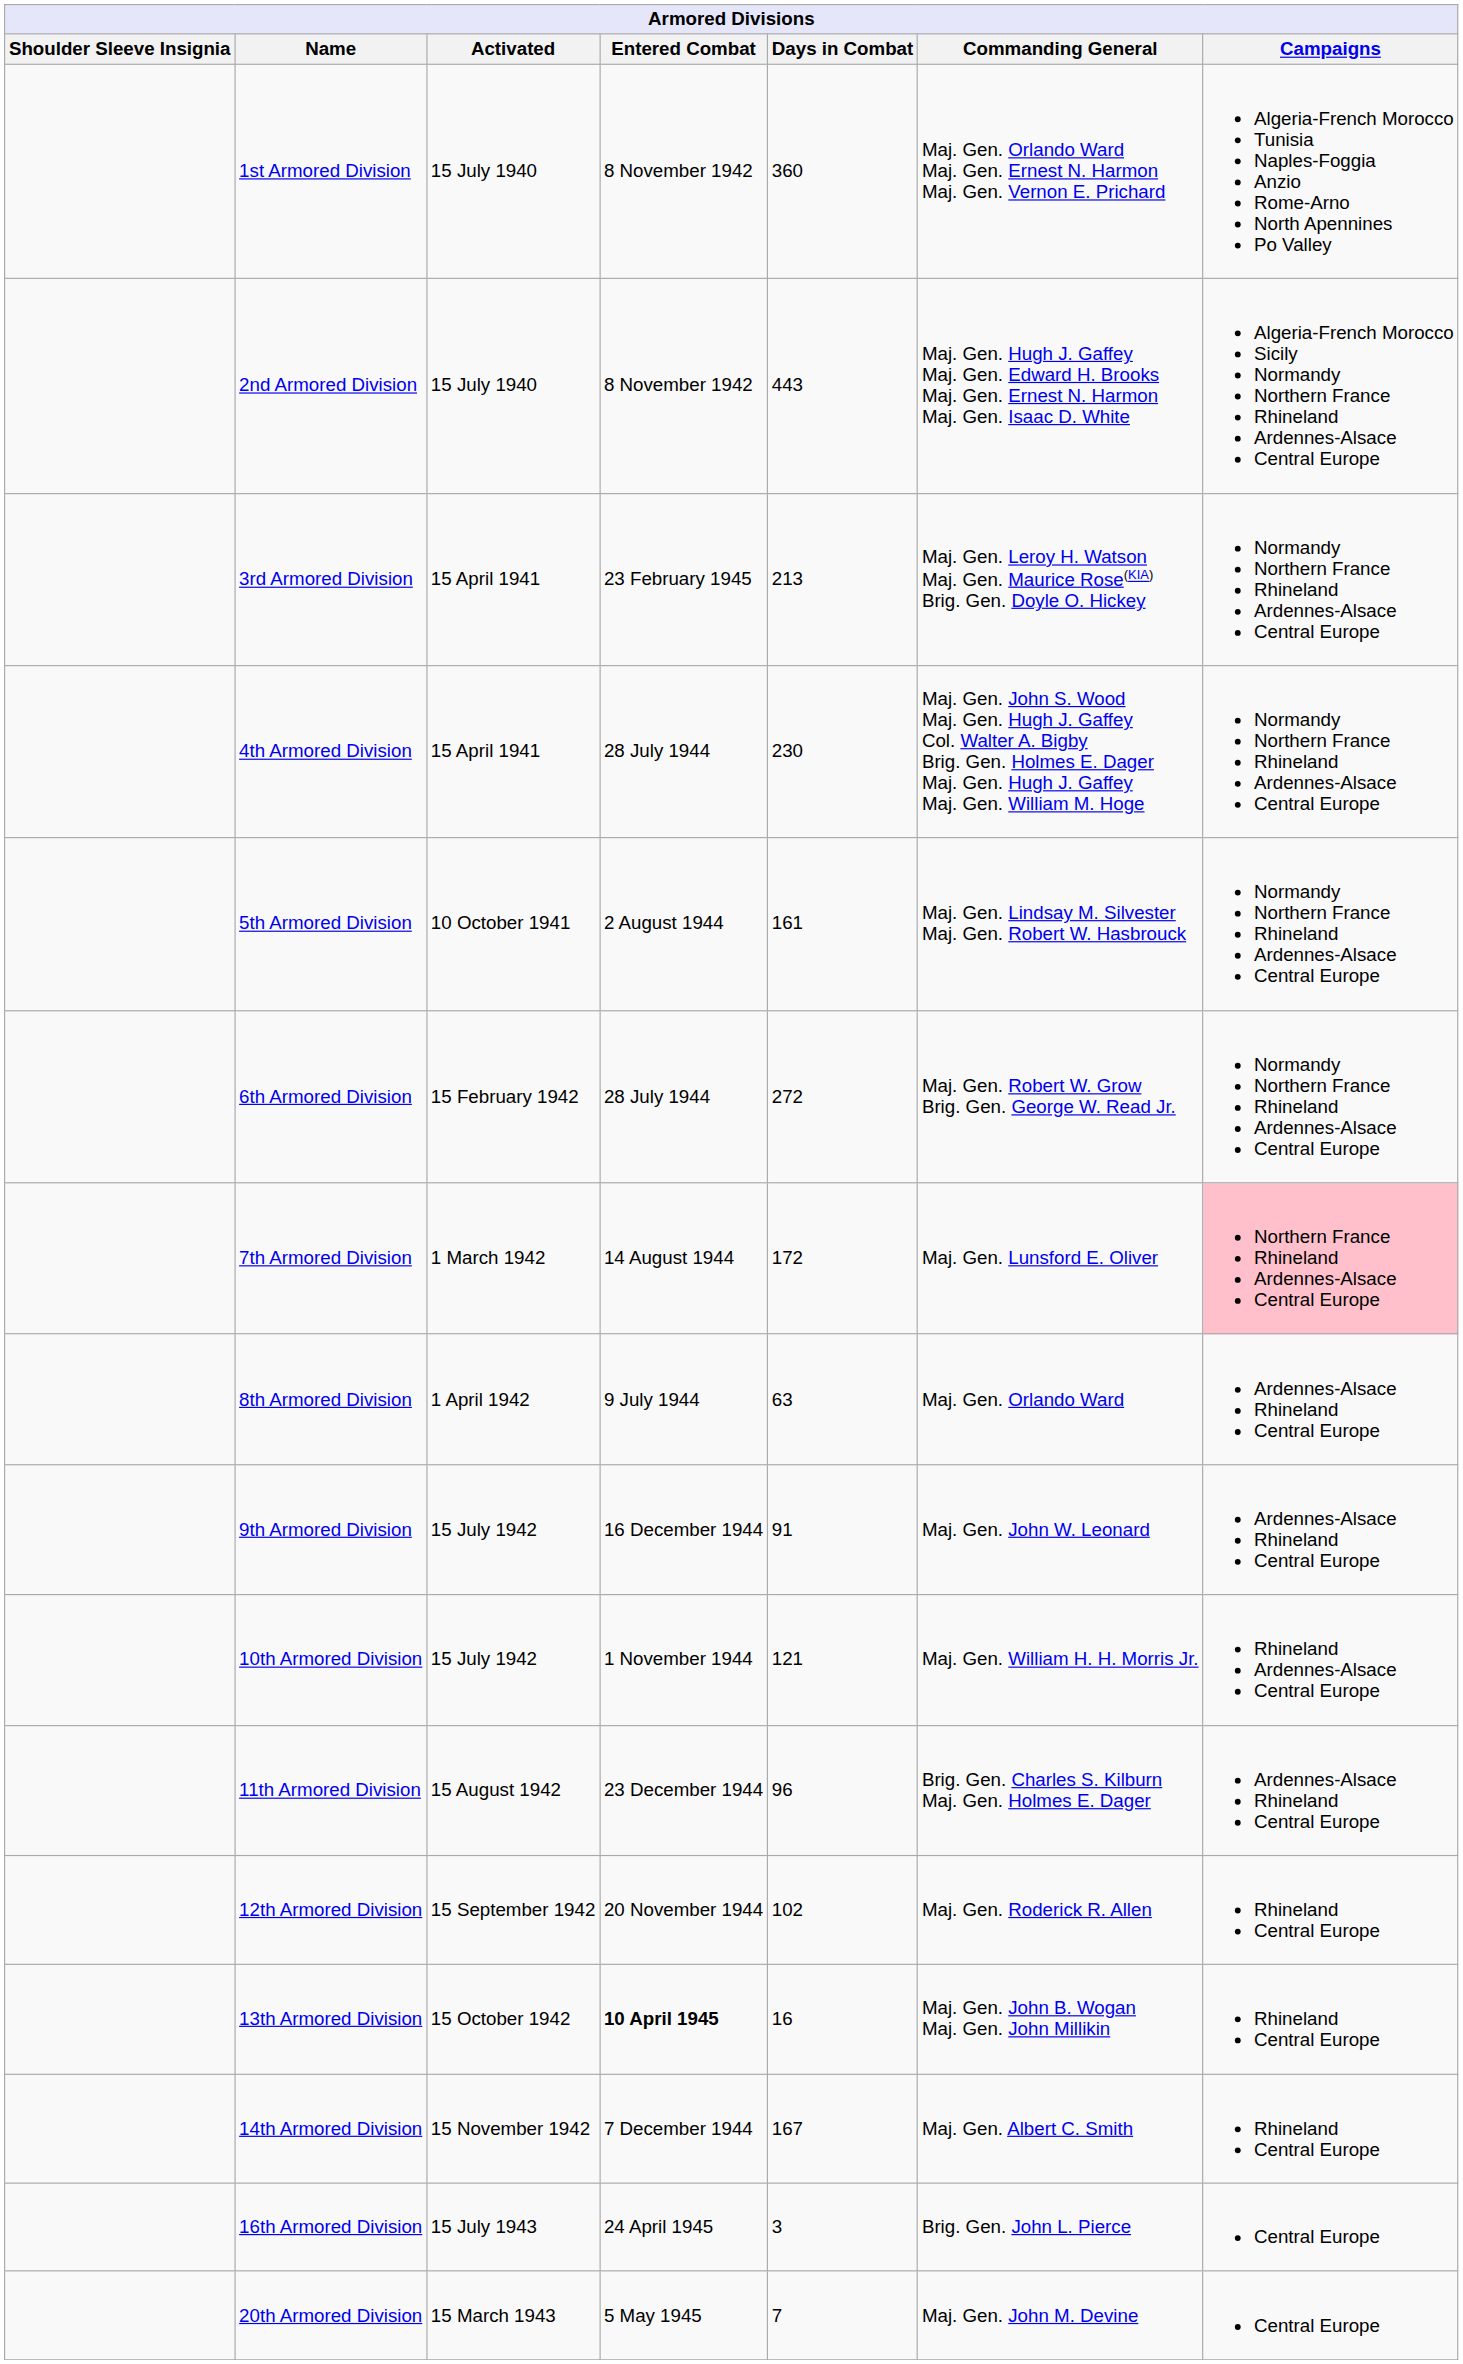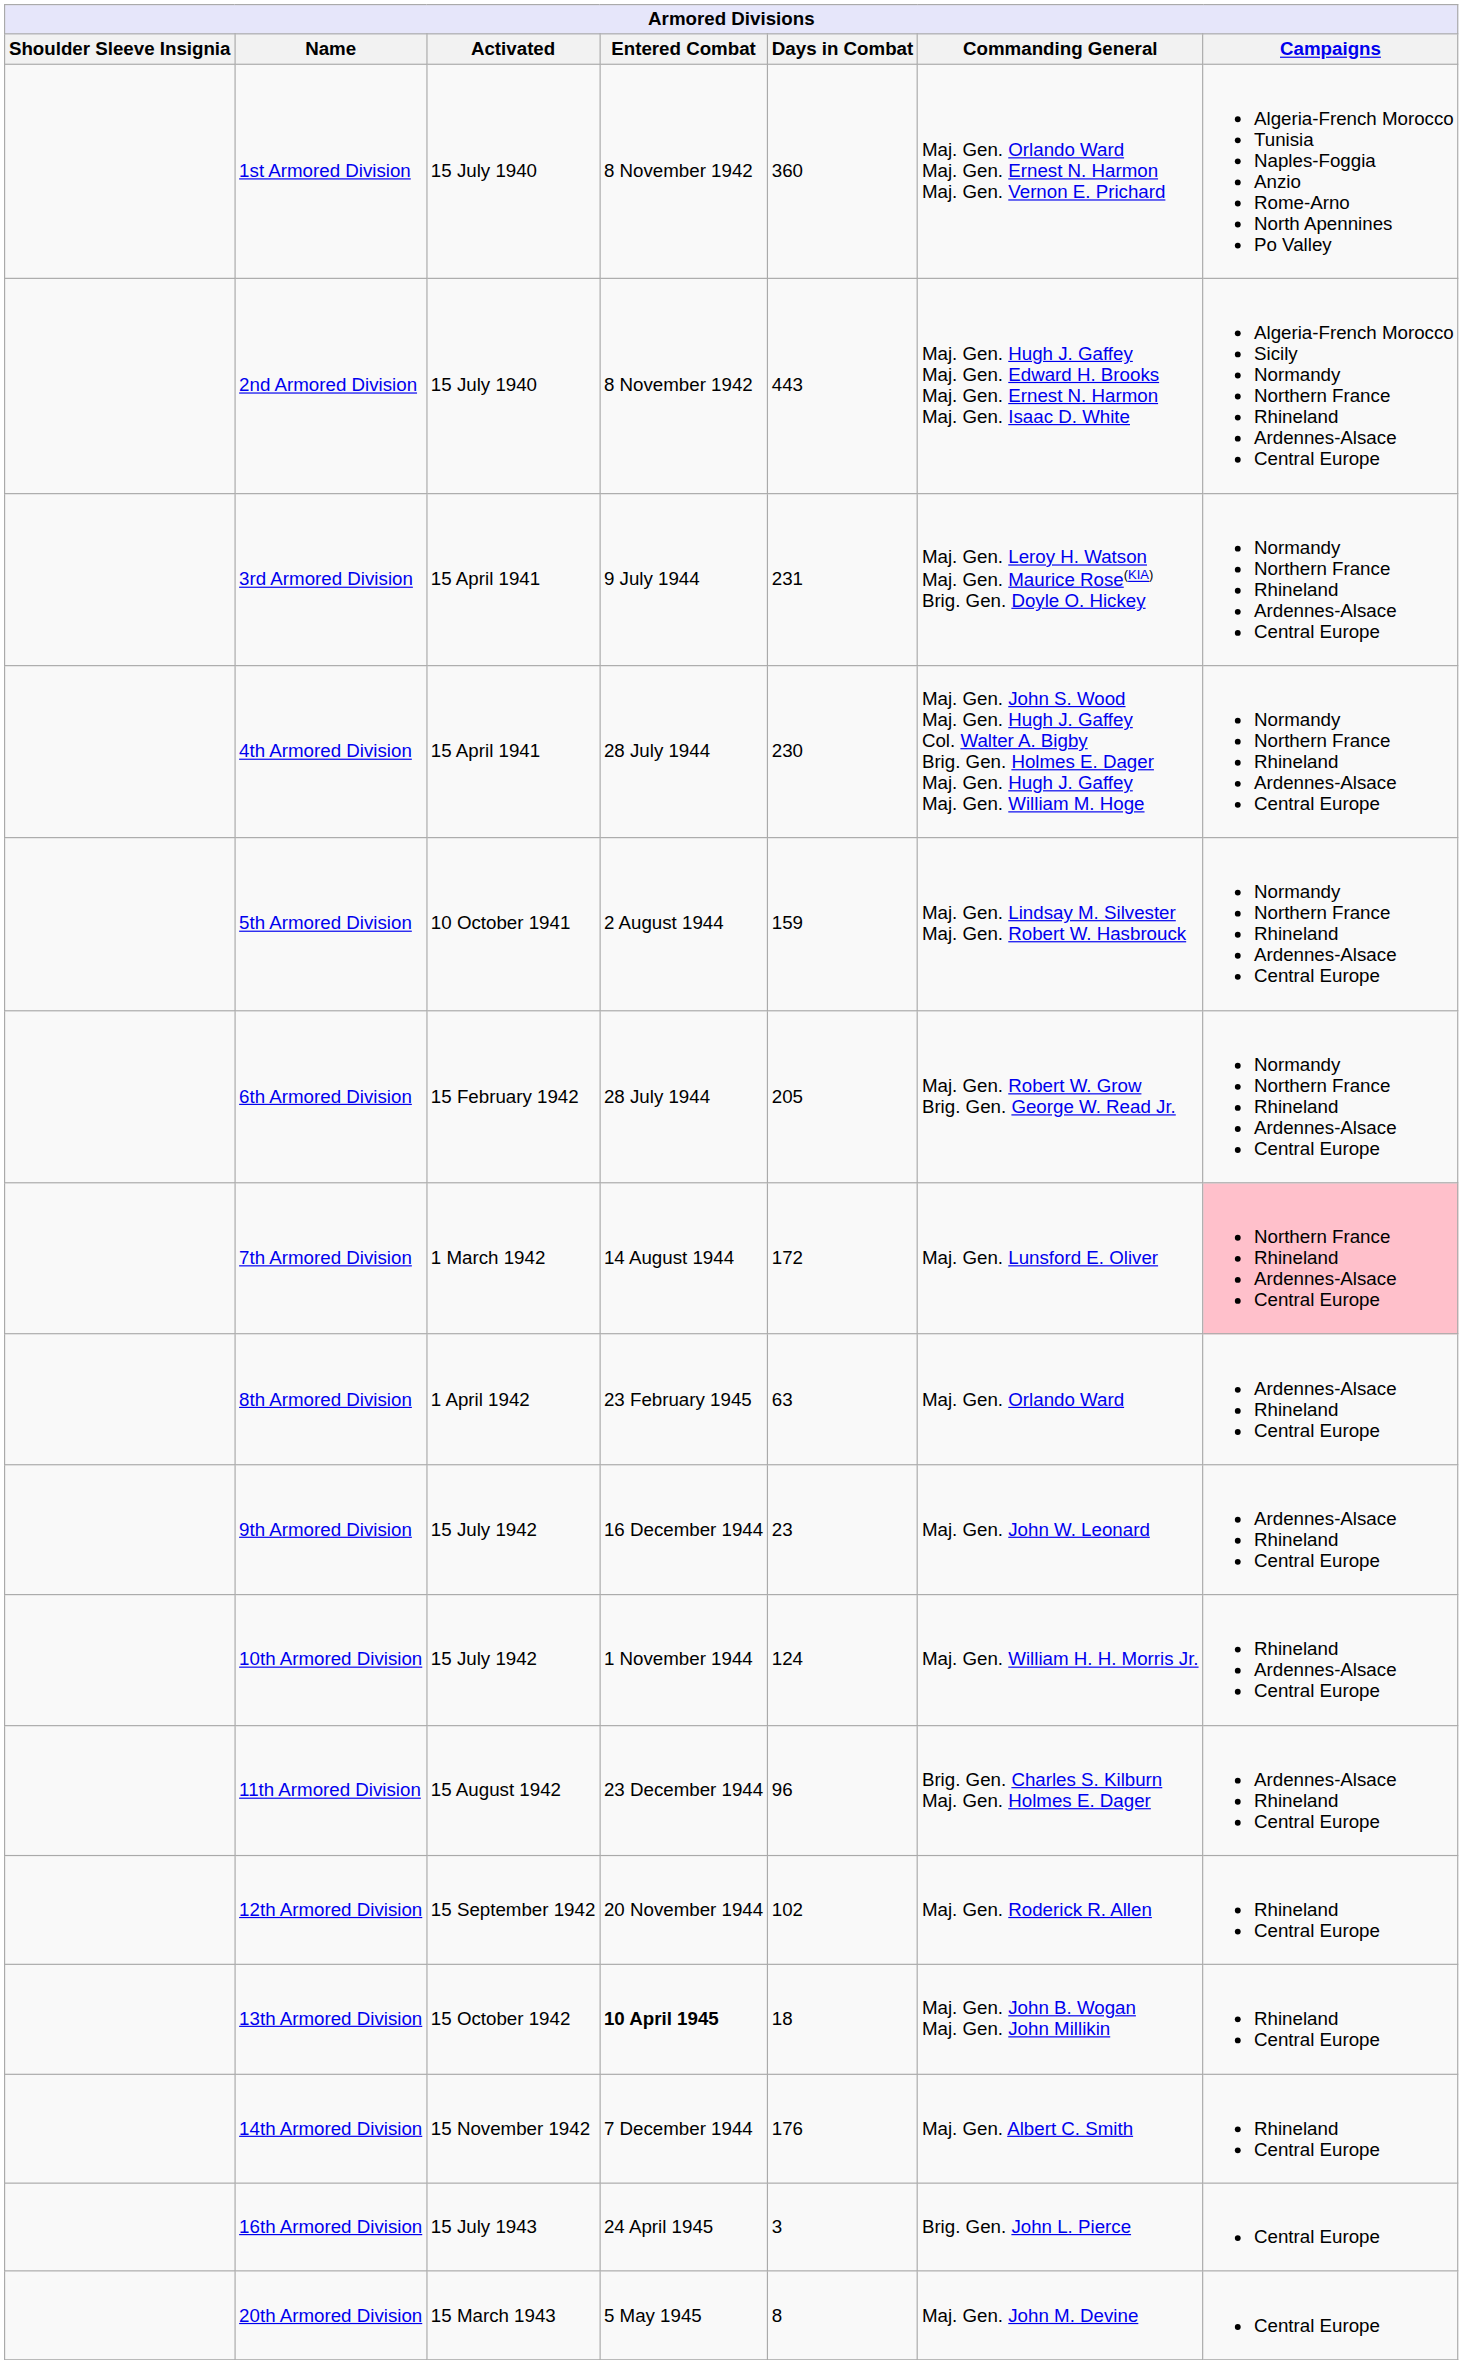(678, 579) 23 February 1945 -> (652, 579) 9 July 1944
(787, 579) 213 -> (787, 579) 231
(787, 924) 161 -> (787, 924) 159
(787, 1096) 272 -> (787, 1096) 205
(652, 1399) 9 July 1944 -> (678, 1399) 23 February 1945
(782, 1529) 91 -> (782, 1529) 23
(787, 1659) 121 -> (787, 1659) 124
(782, 2019) 16 -> (782, 2019) 18
(787, 2128) 167 -> (787, 2128) 176
(777, 2315) 7 -> (777, 2315) 8
